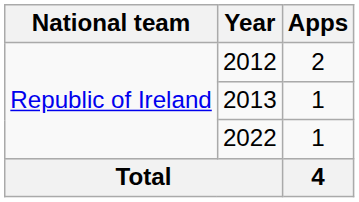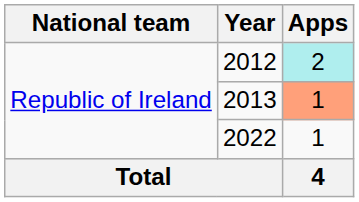(318, 61) no background -> (318, 61) paleturquoise background
(318, 100) no background -> (318, 100) lightsalmon background
